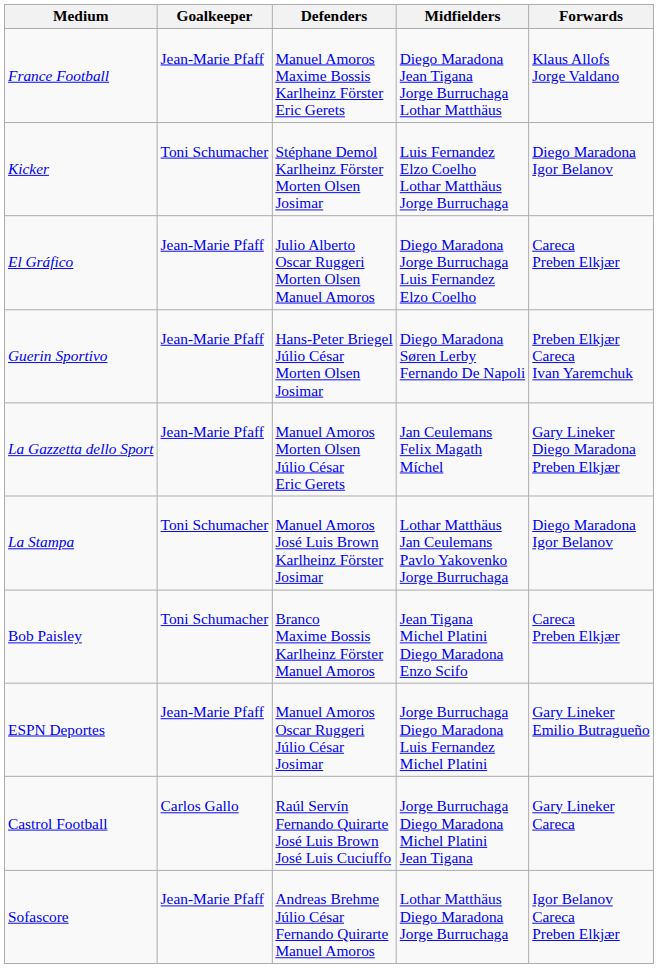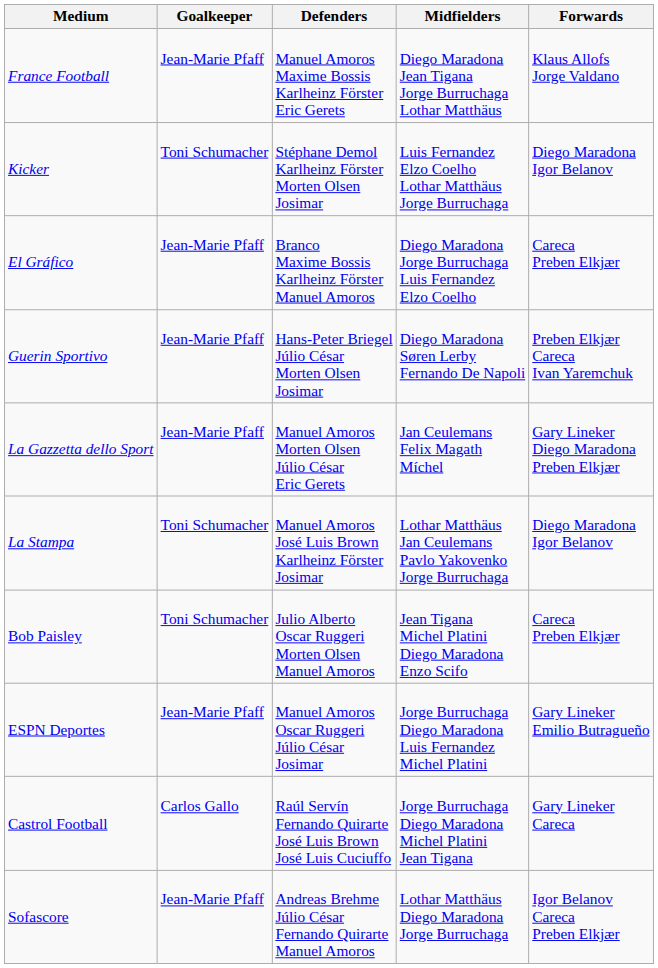(325, 271) Julio Alberto Oscar Ruggeri Morten Olsen Manuel Amoros -> (329, 271) Branco Maxime Bossis Karlheinz Förster Manuel Amoros
(329, 645) Branco Maxime Bossis Karlheinz Förster Manuel Amoros -> (325, 645) Julio Alberto Oscar Ruggeri Morten Olsen Manuel Amoros
